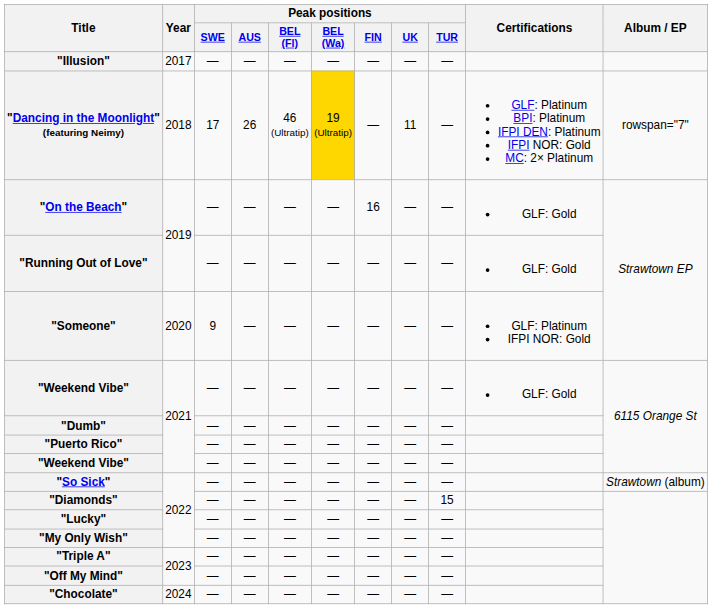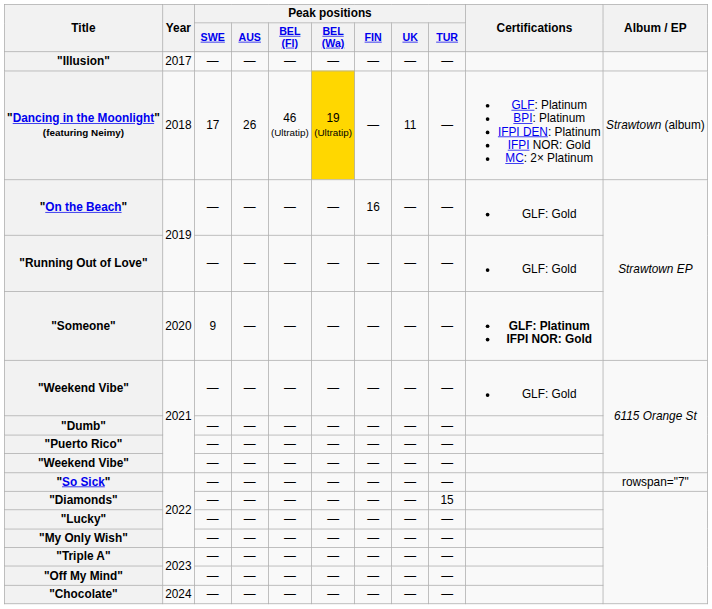(655, 125) rowspan="7" -> (655, 125) Strawtown (album)
(534, 332) normal -> (534, 332) bold
(655, 481) Strawtown (album) -> (655, 481) rowspan="7"
